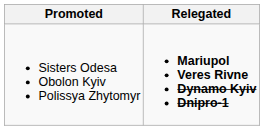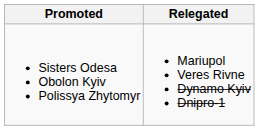(201, 82) bold -> (199, 82) normal
